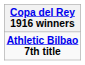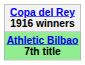(42, 46) no background -> (42, 46) lightgreen background
